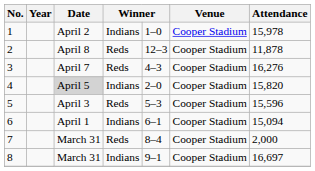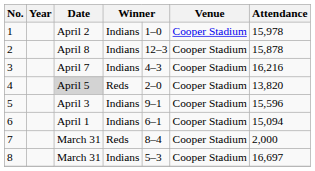(117, 49) Reds -> (123, 49) Indians
(267, 49) 11,878 -> (268, 49) 15,878
(117, 67) Reds -> (123, 67) Indians
(268, 67) 16,276 -> (268, 67) 16,216
(123, 85) Indians -> (117, 85) Reds
(268, 85) 15,820 -> (268, 85) 13,820
(117, 103) Reds -> (123, 103) Indians
(153, 103) 5–3 -> (153, 103) 9–1
(153, 157) 9–1 -> (153, 157) 5–3
